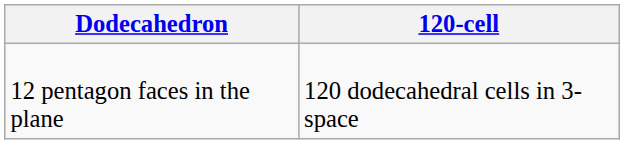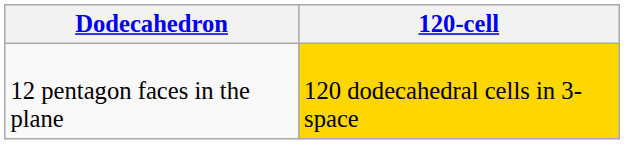(443, 104) no background -> (443, 104) gold background
